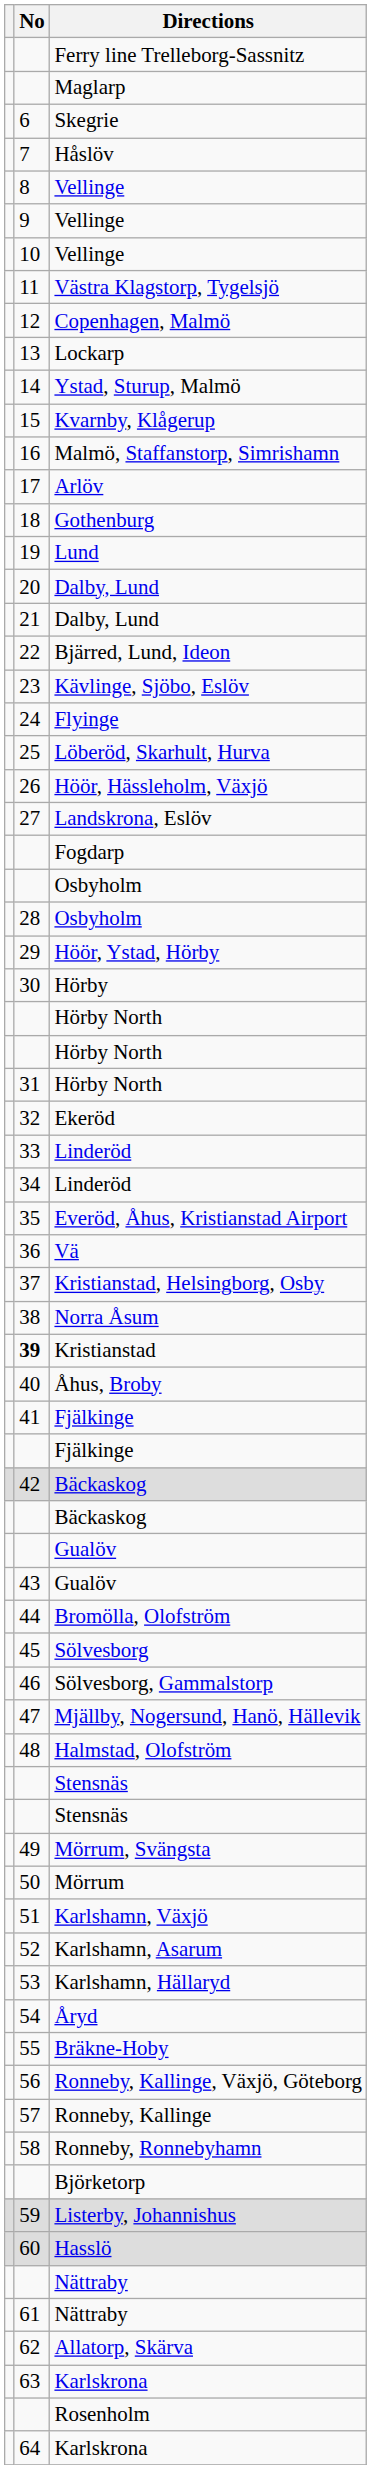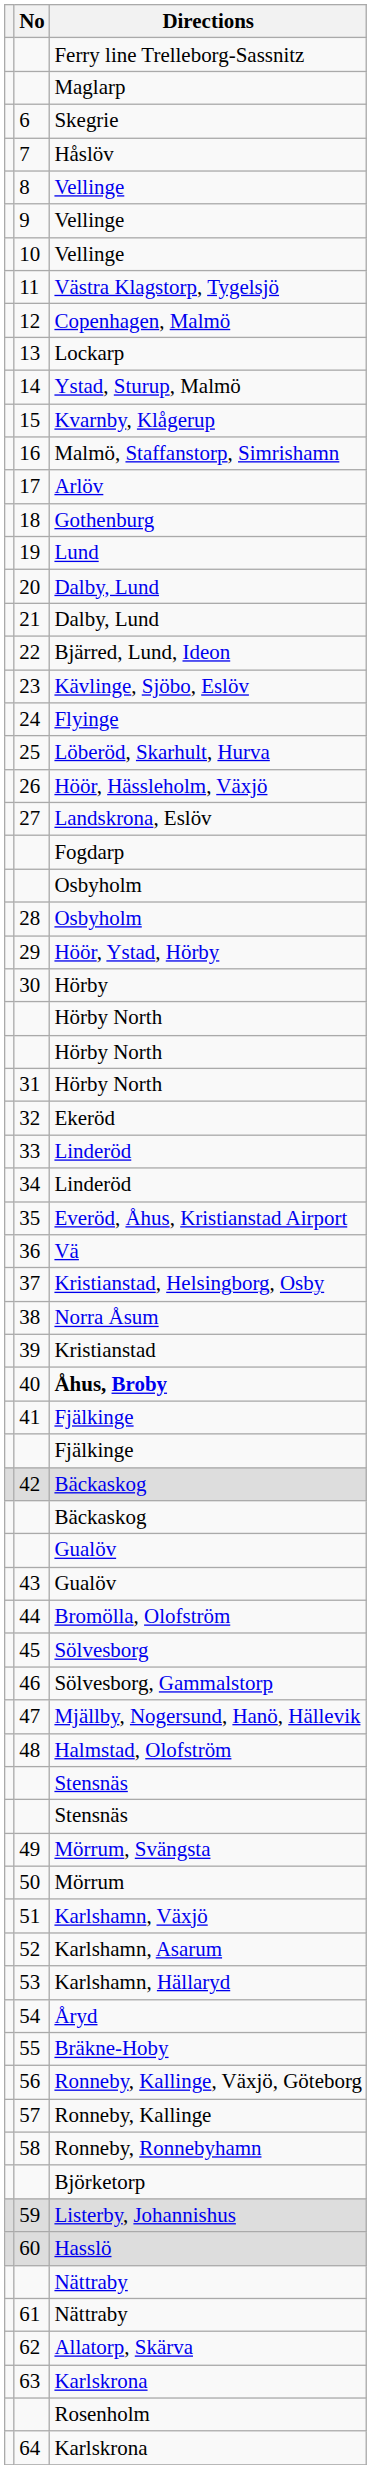(30, 1350) bold -> (30, 1350) normal
(108, 1384) normal -> (111, 1384) bold
